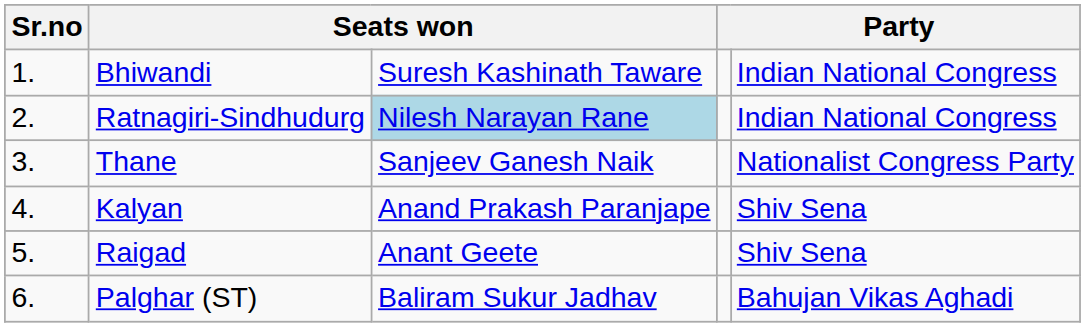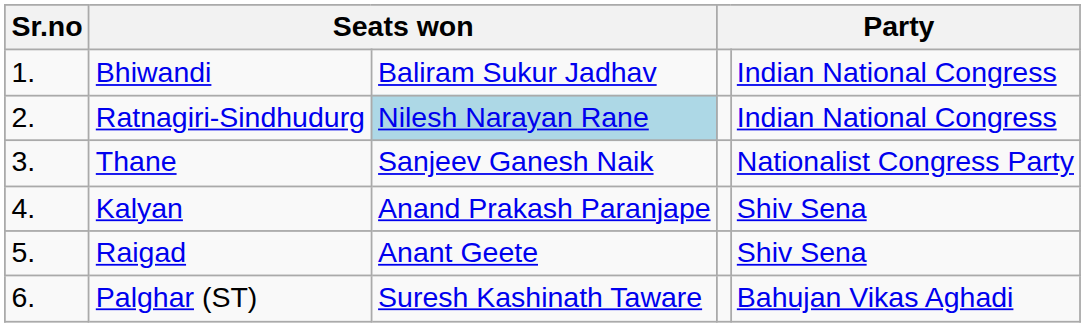(540, 72) Suresh Kashinath Taware -> (517, 72) Baliram Sukur Jadhav
(517, 298) Baliram Sukur Jadhav -> (540, 298) Suresh Kashinath Taware
